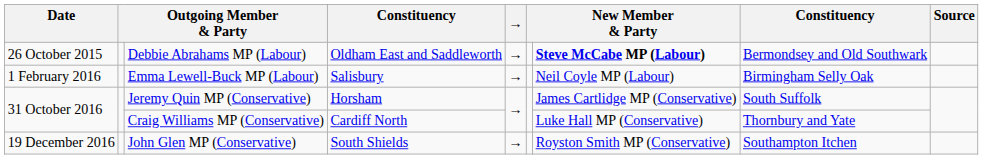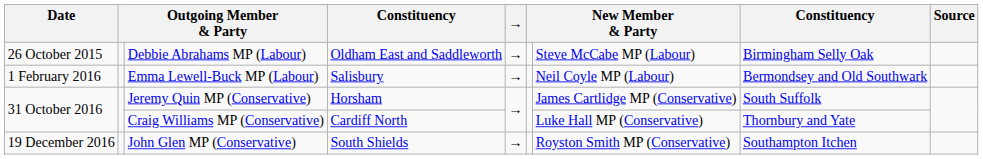(620, 53) bold -> (615, 53) normal
(835, 53) Bermondsey and Old Southwark -> (808, 53) Birmingham Selly Oak
(808, 76) Birmingham Selly Oak -> (835, 76) Bermondsey and Old Southwark
